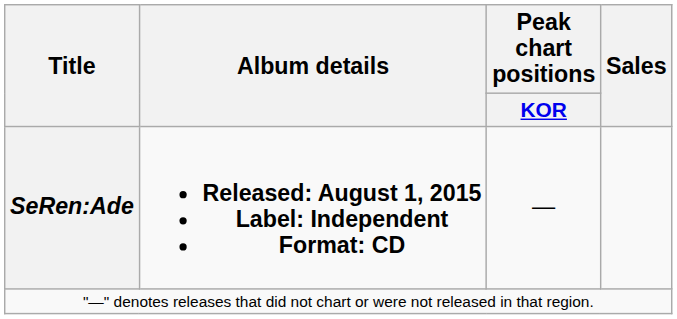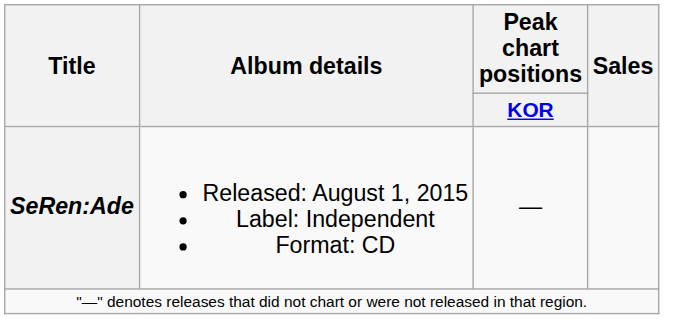(313, 221) bold -> (306, 221) normal
